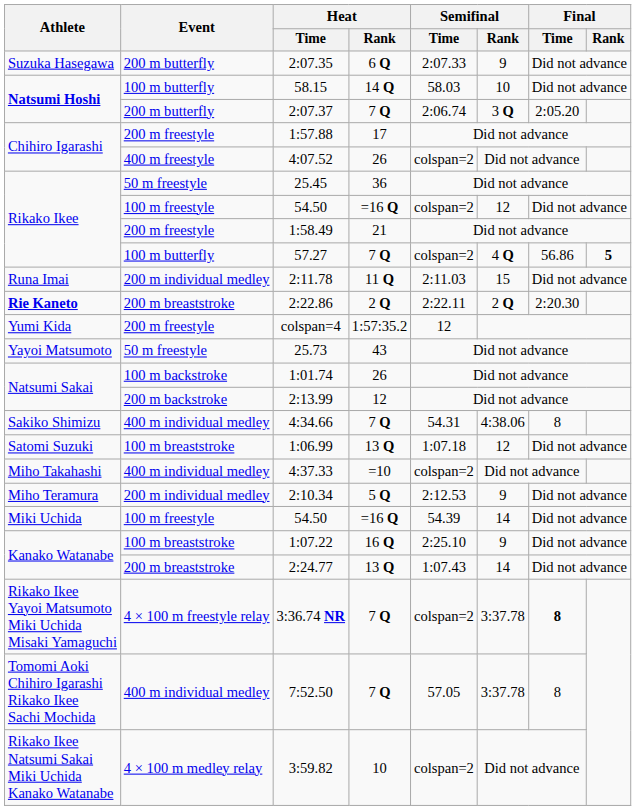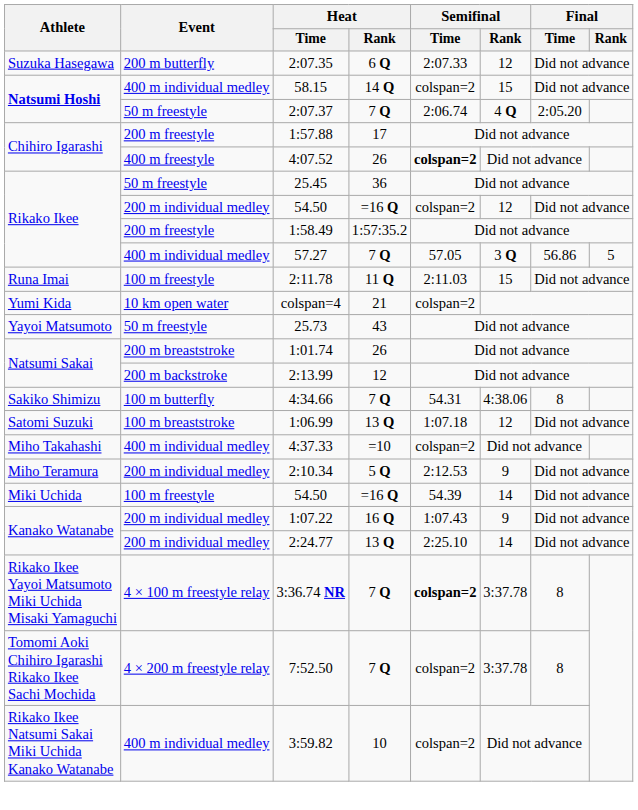(503, 63) 9 -> (505, 63) 12
(169, 87) 100 m butterfly -> (197, 87) 400 m individual medley
(444, 87) 58.03 -> (445, 87) colspan=2
(503, 87) 10 -> (505, 87) 15
(169, 111) 200 m butterfly -> (165, 111) 50 m freestyle
(503, 111) 3 Q -> (505, 111) 4 Q
(444, 159) normal -> (445, 159) bold
(169, 207) 100 m freestyle -> (197, 207) 200 m individual medley
(380, 231) 21 -> (380, 231) 1:57:35.2
(169, 255) 100 m butterfly -> (197, 255) 400 m individual medley
(444, 255) colspan=2 -> (445, 255) 57.05
(503, 255) 4 Q -> (505, 255) 3 Q
(608, 255) bold -> (611, 255) normal
(197, 279) 200 m individual medley -> (169, 279) 100 m freestyle
- row: (43, 303)
(169, 327) 200 m freestyle -> (176, 303) 10 km open water
(380, 327) 1:57:35.2 -> (380, 303) 21
(444, 327) 12 -> (445, 303) colspan=2
(175, 375) 100 m backstroke -> (179, 351) 200 m breaststroke
(197, 423) 400 m individual medley -> (169, 399) 100 m butterfly
(179, 543) 100 m breaststroke -> (197, 519) 200 m individual medley
(444, 543) 2:25.10 -> (445, 519) 1:07.43
(179, 567) 200 m breaststroke -> (197, 543) 200 m individual medley
(444, 567) 1:07.43 -> (445, 543) 2:25.10
(444, 617) normal -> (445, 593) bold
(557, 617) bold -> (560, 593) normal
(197, 692) 400 m individual medley -> (197, 668) 4 × 200 m freestyle relay
(444, 692) 57.05 -> (445, 668) colspan=2
(193, 768) 4 × 100 m medley relay -> (197, 744) 400 m individual medley
